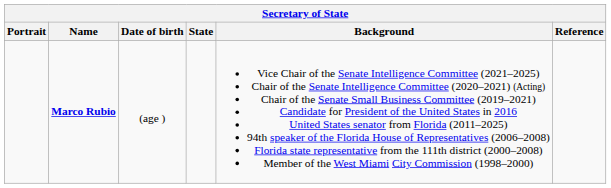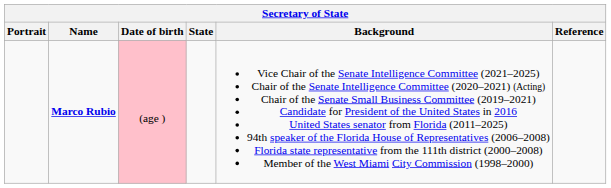(152, 118) no background -> (152, 118) pink background
